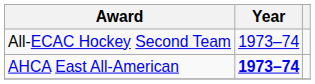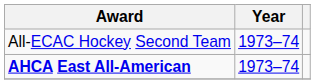(94, 66) normal -> (99, 66) bold
(269, 66) bold -> (269, 66) normal
